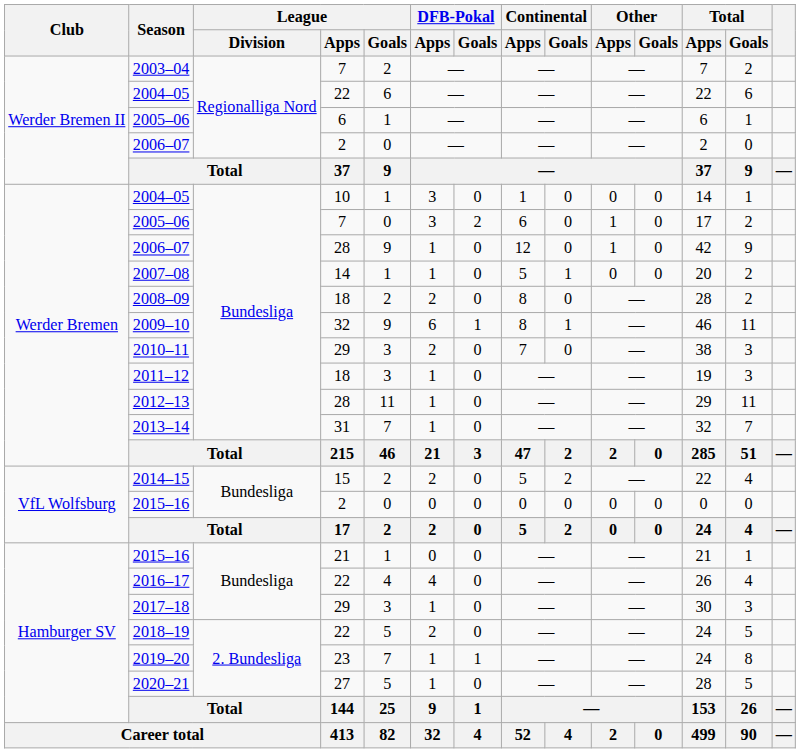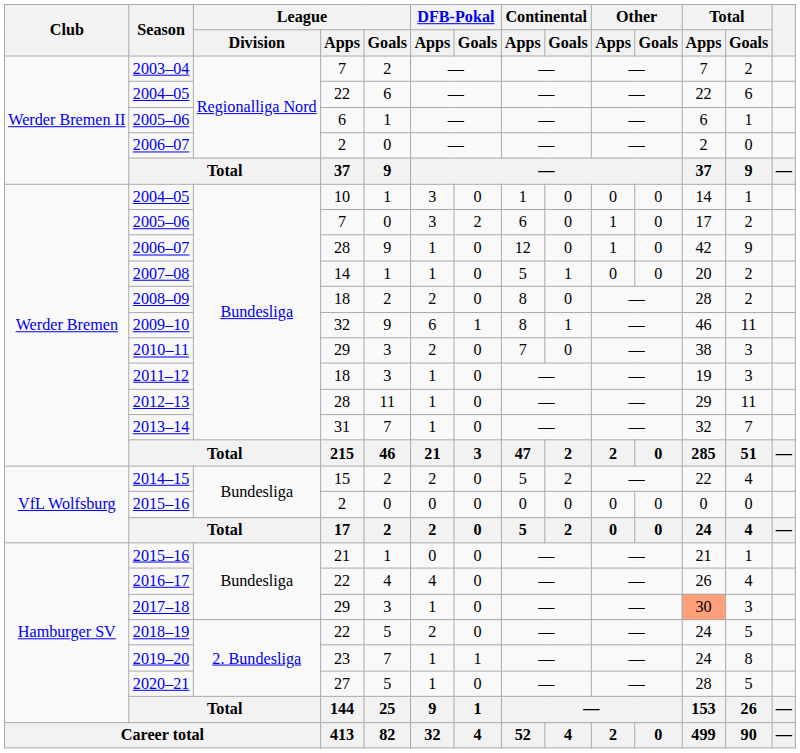(703, 606) no background -> (703, 606) lightsalmon background
